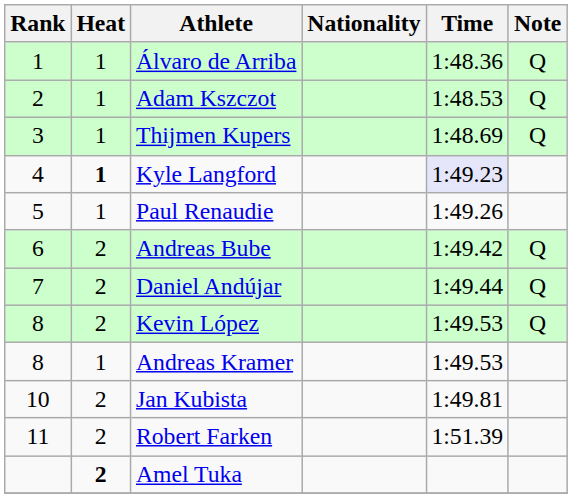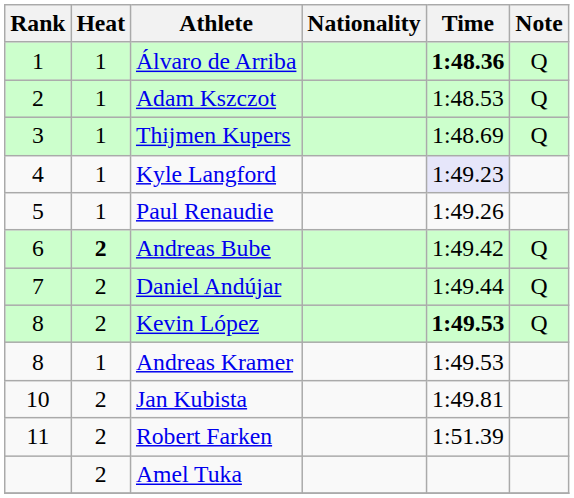(467, 60) normal -> (468, 60) bold
(101, 173) bold -> (101, 173) normal
(101, 248) normal -> (101, 248) bold
(467, 323) normal -> (468, 323) bold
(101, 473) bold -> (101, 473) normal
